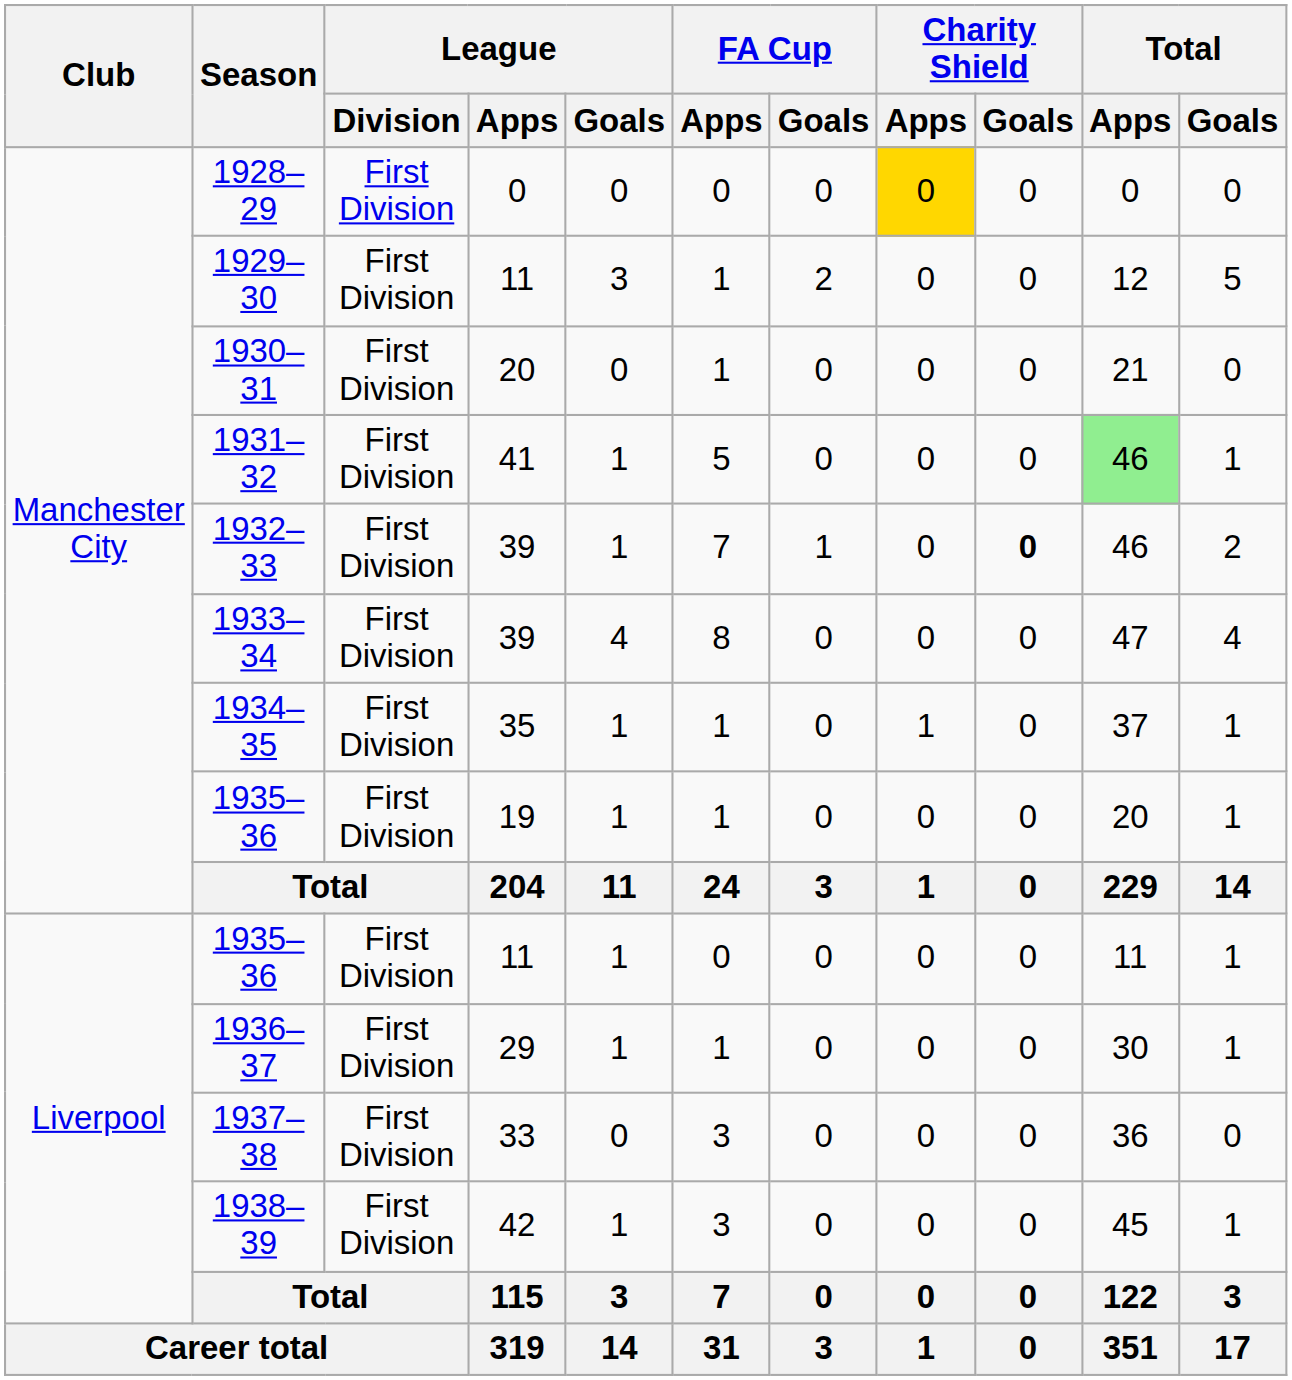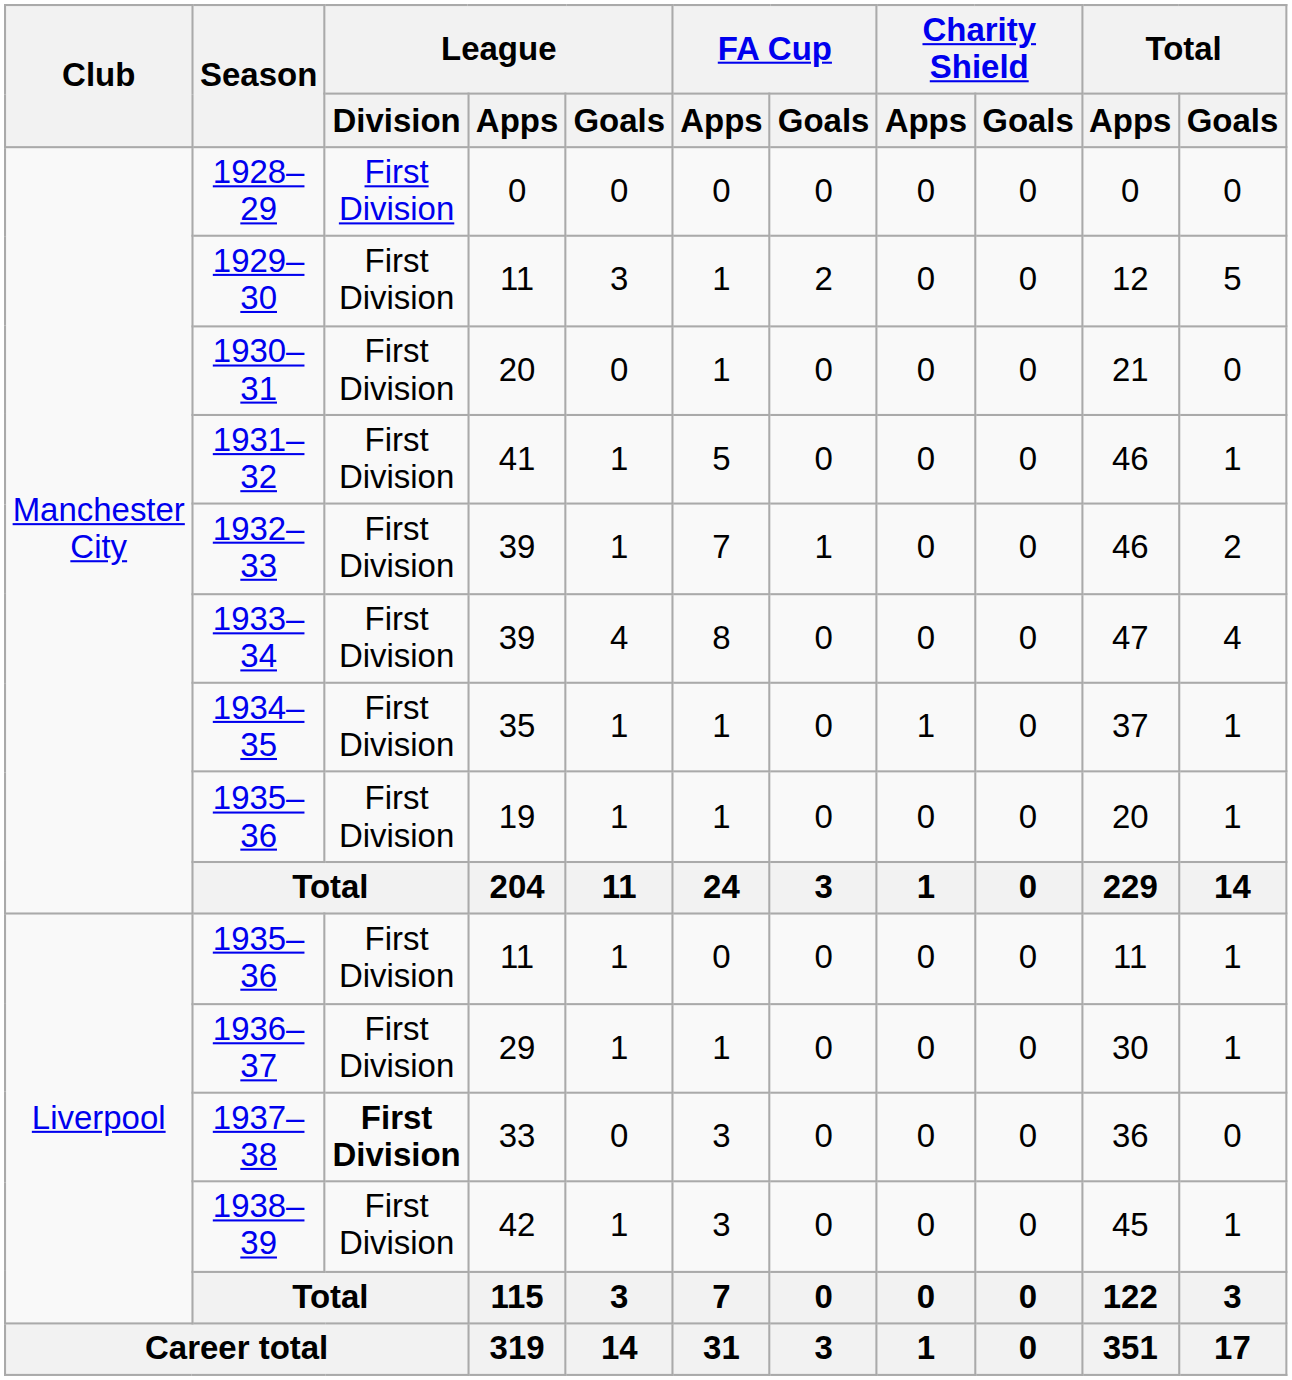(926, 190) gold background -> (926, 190) no background
(1130, 458) lightgreen background -> (1130, 458) no background
(1028, 548) bold -> (1028, 548) normal
(397, 1136) normal -> (397, 1136) bold
